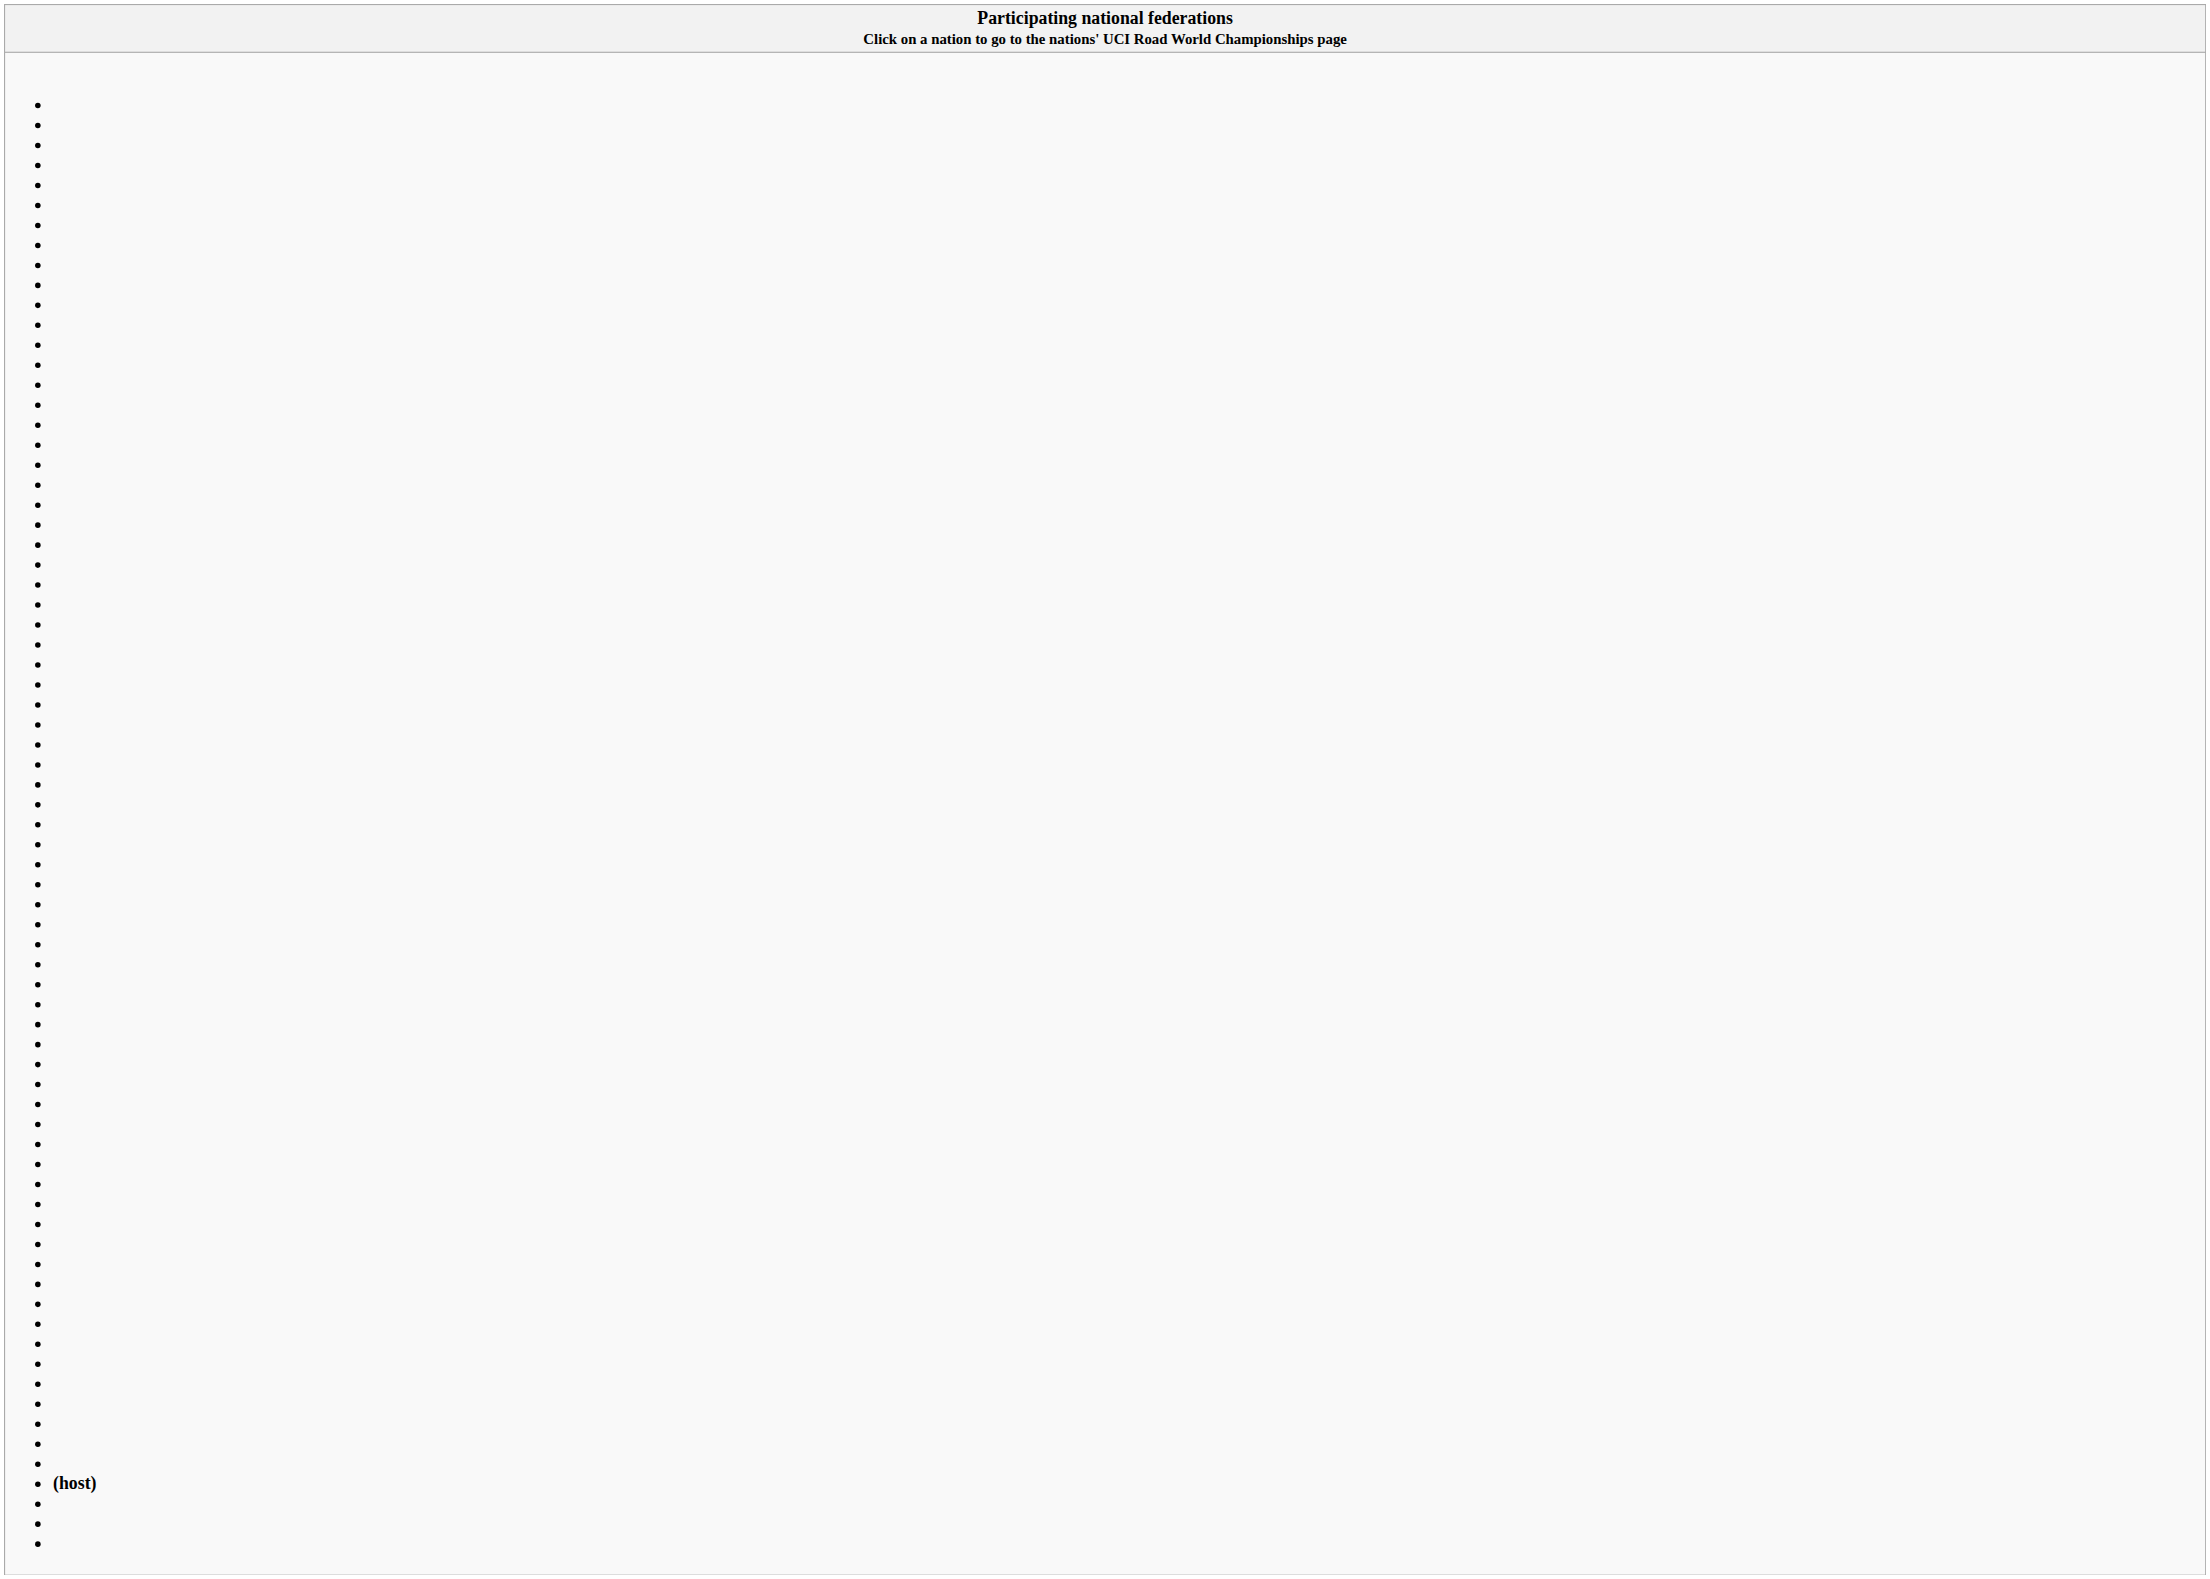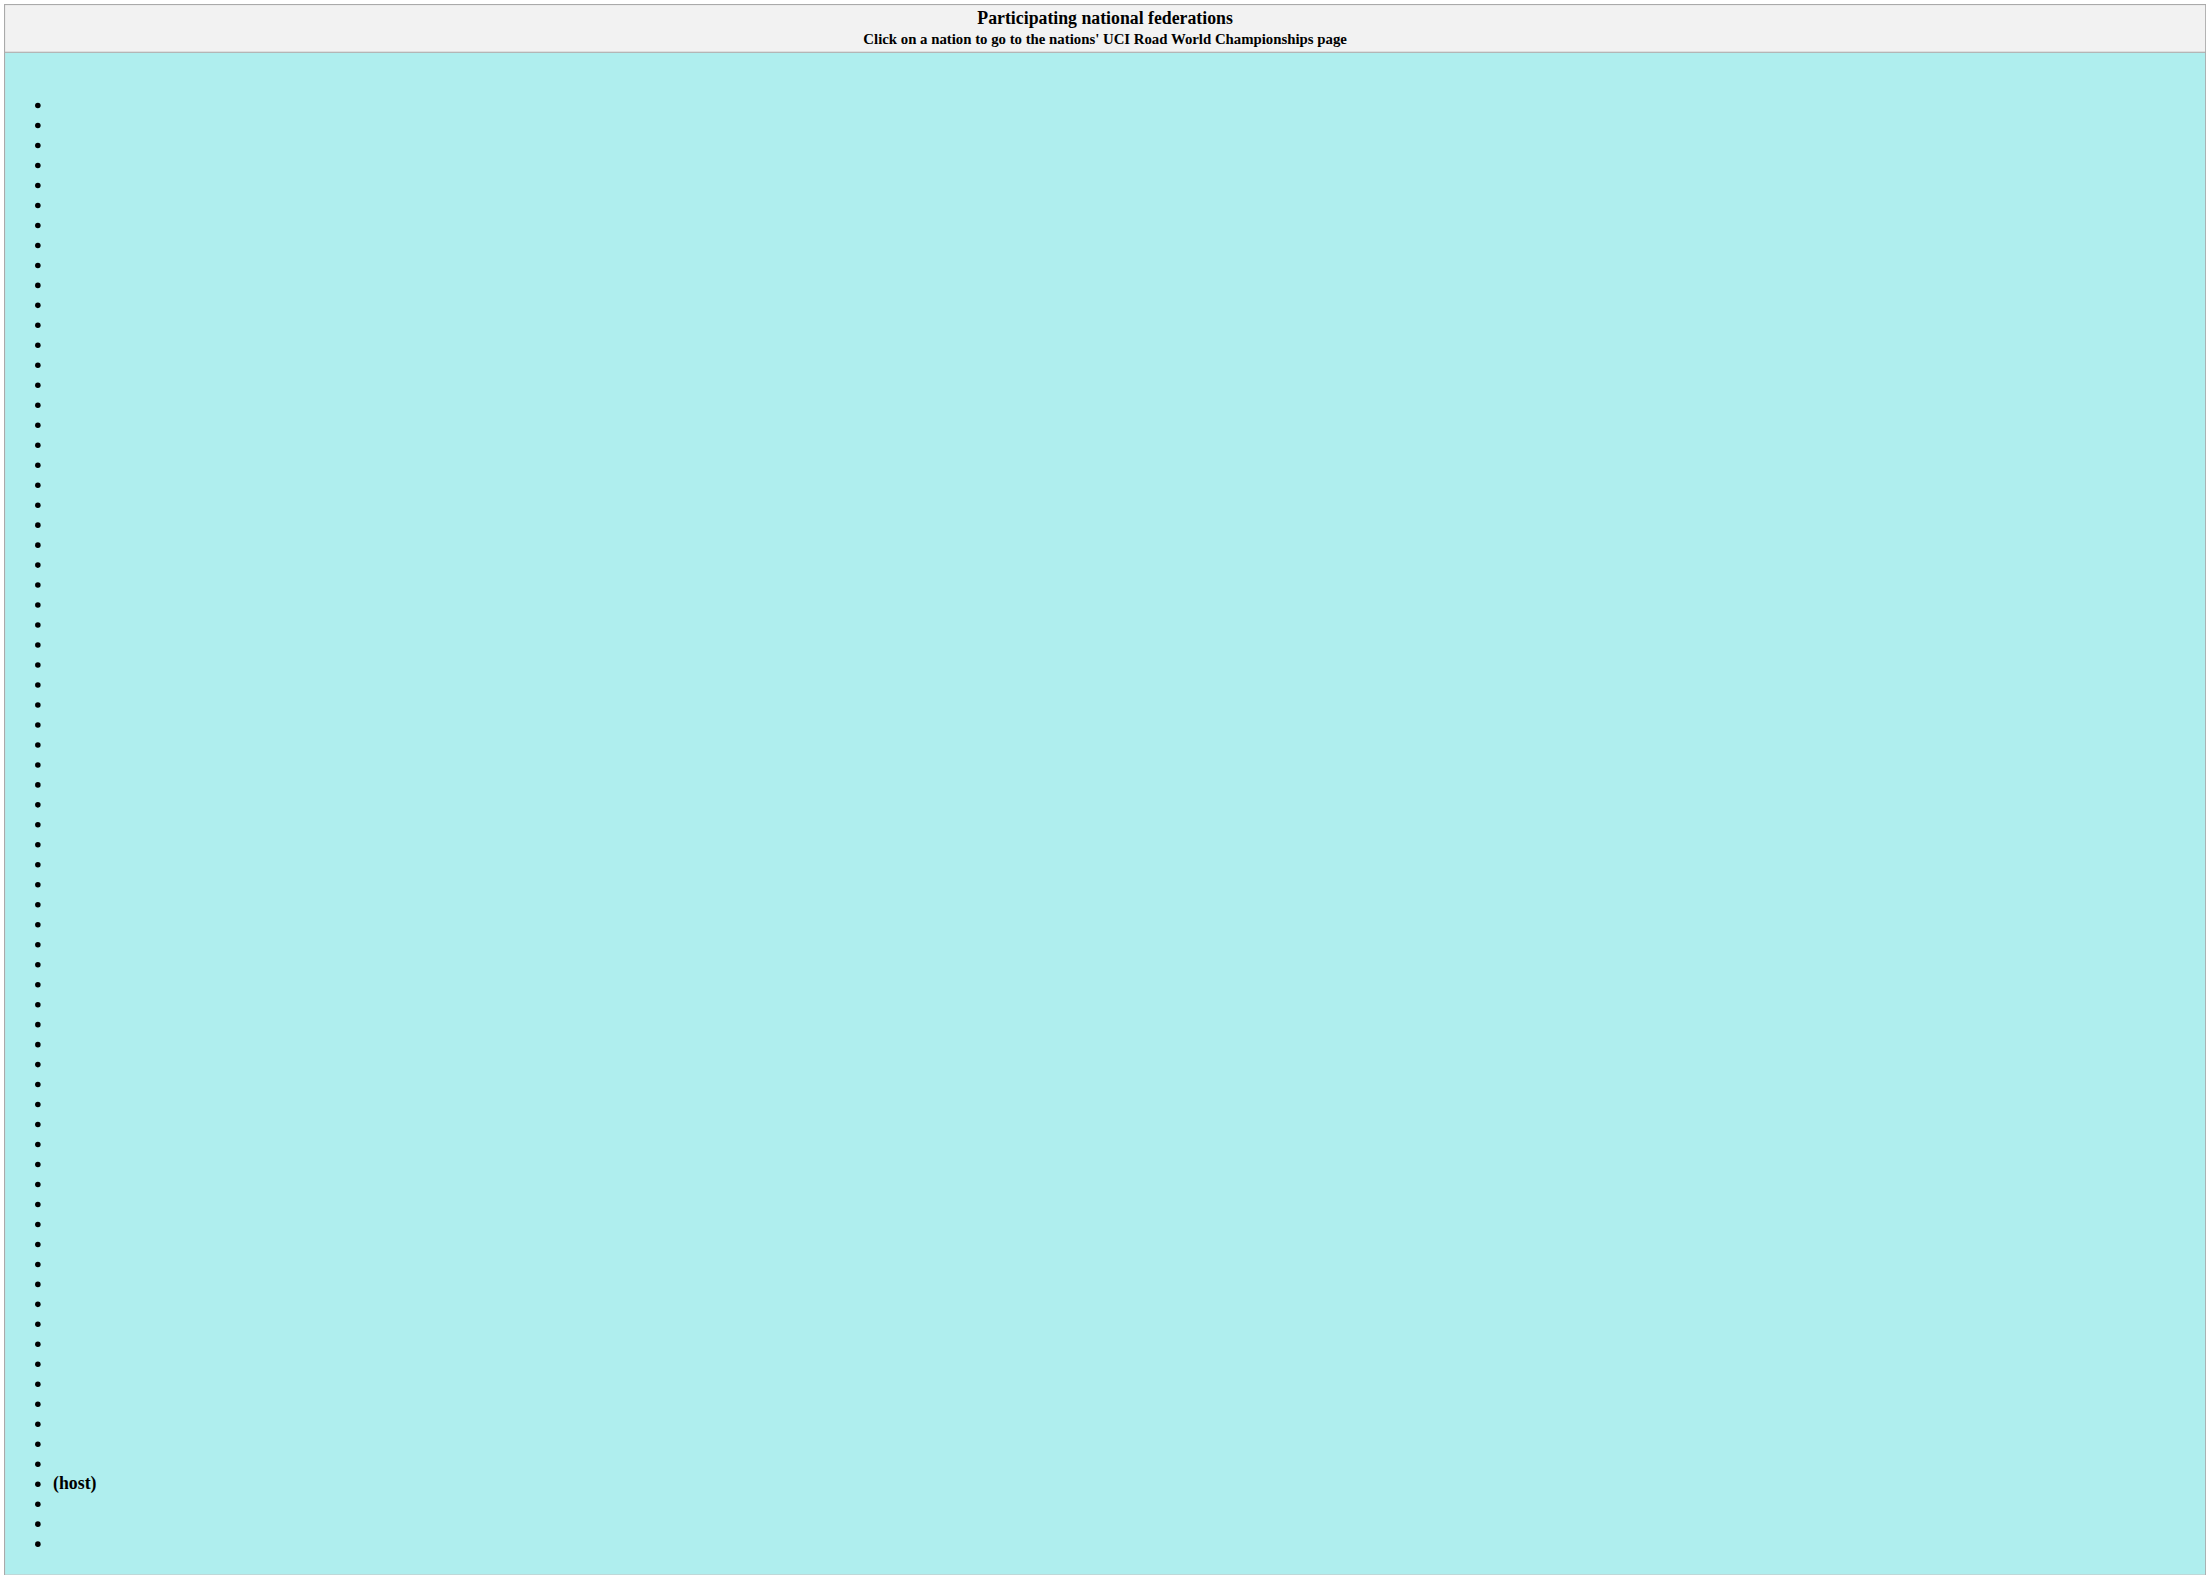(1105, 824) no background -> (1105, 824) paleturquoise background
